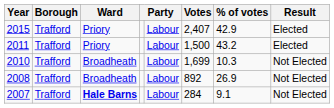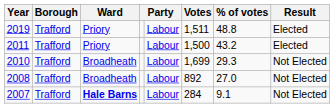+ row: (18, 29)
- row: (18, 29)
(226, 62) 10.3 -> (226, 62) 29.3
(226, 78) 26.9 -> (226, 78) 27.0
